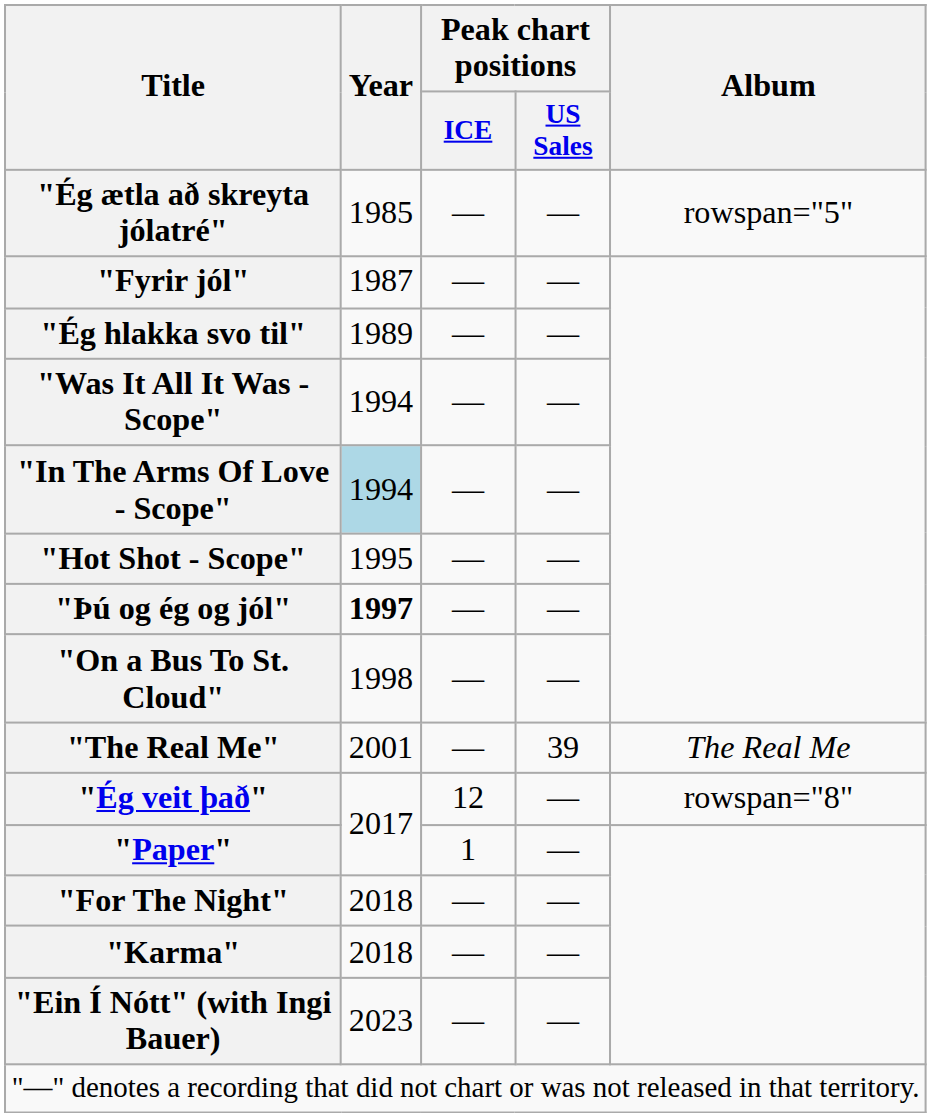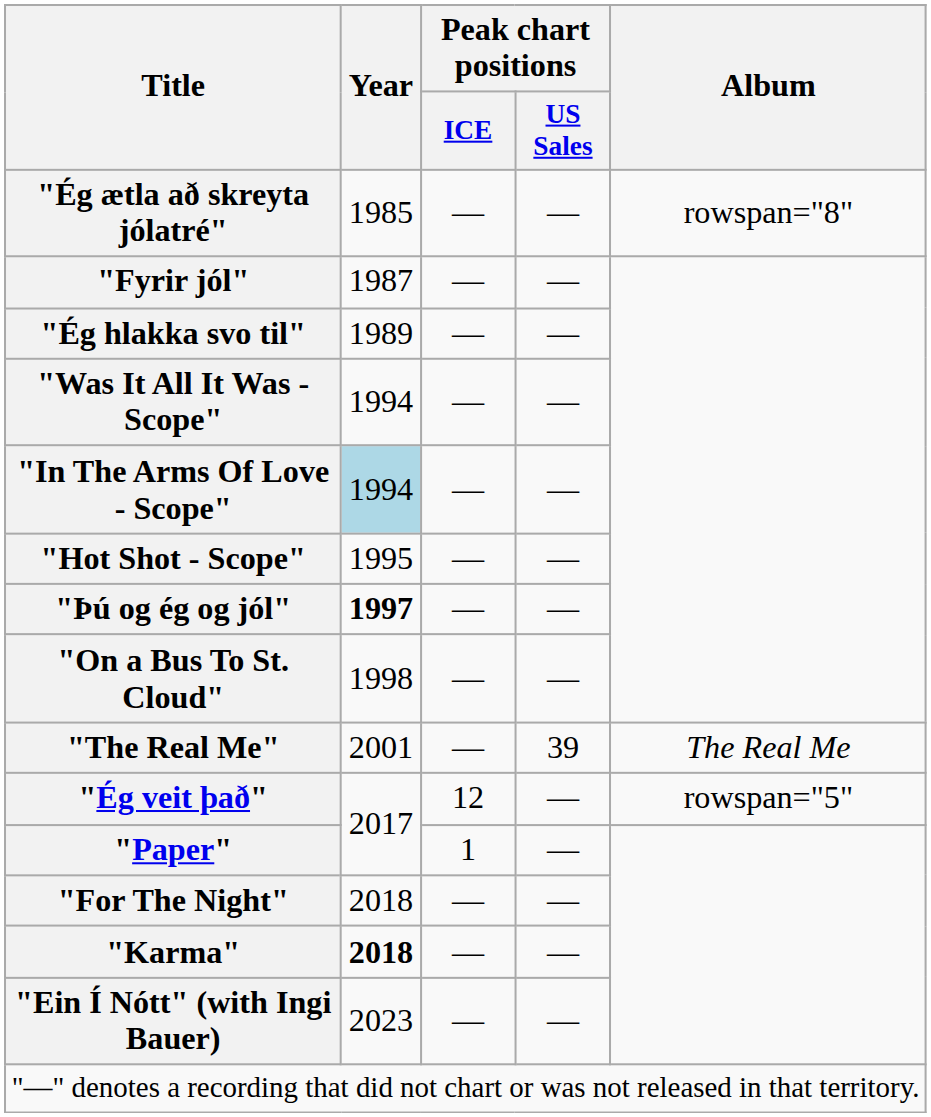(768, 212) rowspan="5" -> (768, 212) rowspan="8"
(768, 798) rowspan="8" -> (768, 798) rowspan="5"
(381, 951) normal -> (381, 951) bold
